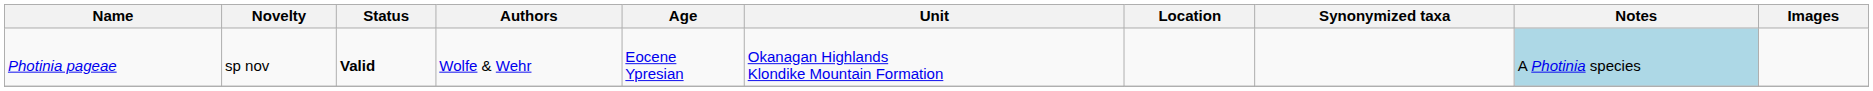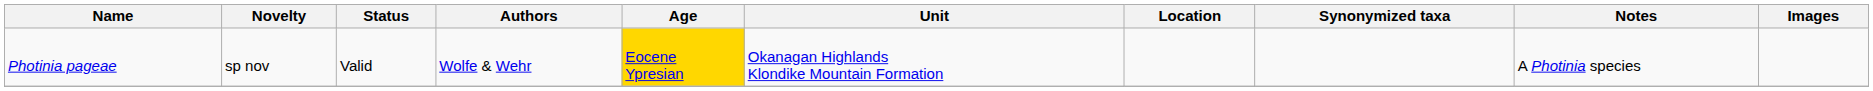(358, 65) bold -> (356, 65) normal
(654, 65) no background -> (654, 65) gold background
(1579, 65) lightblue background -> (1579, 65) no background
